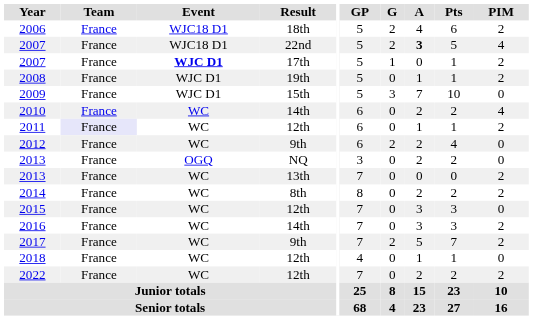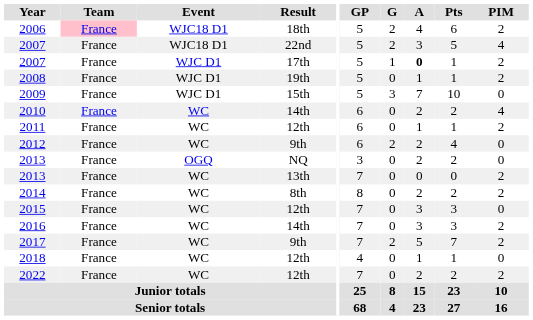(99, 28) no background -> (99, 28) pink background
(419, 45) bold -> (419, 45) normal
(199, 61) bold -> (199, 61) normal
(419, 61) normal -> (419, 61) bold
(99, 127) lavender background -> (99, 127) no background
